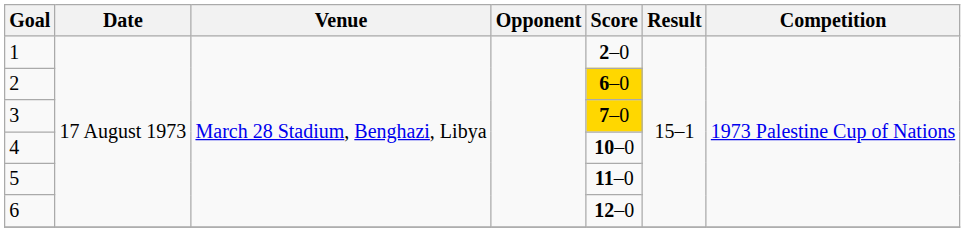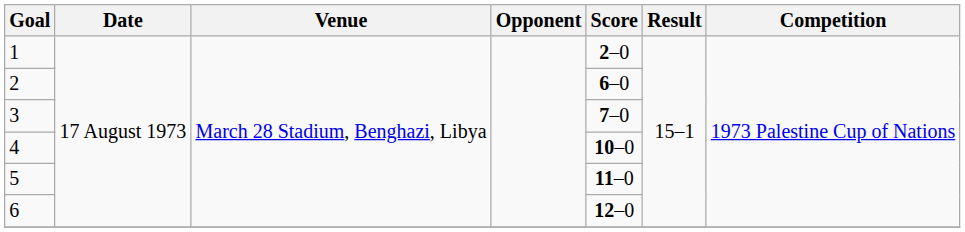(614, 83) gold background -> (614, 83) no background
(614, 115) gold background -> (614, 115) no background
